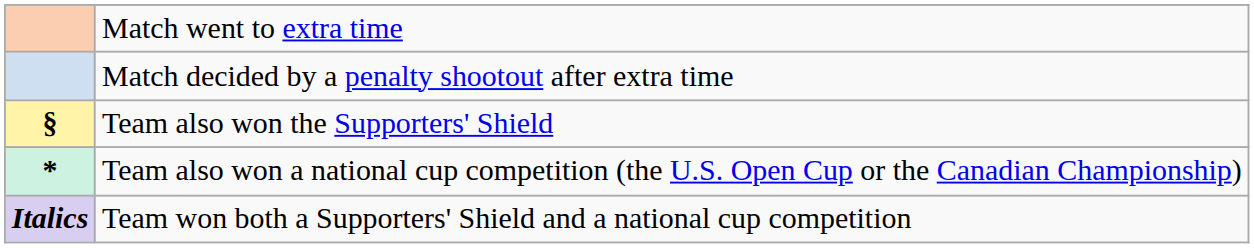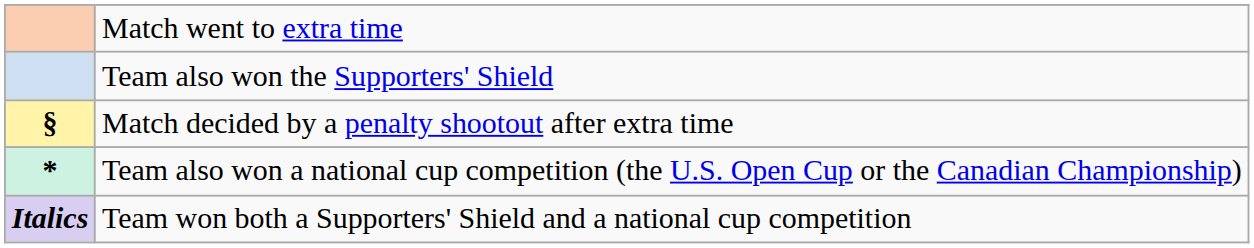(418, 75) Match decided by a penalty shootout after extra time -> (328, 75) Team also won the Supporters' Shield
(328, 123) Team also won the Supporters' Shield -> (418, 123) Match decided by a penalty shootout after extra time
